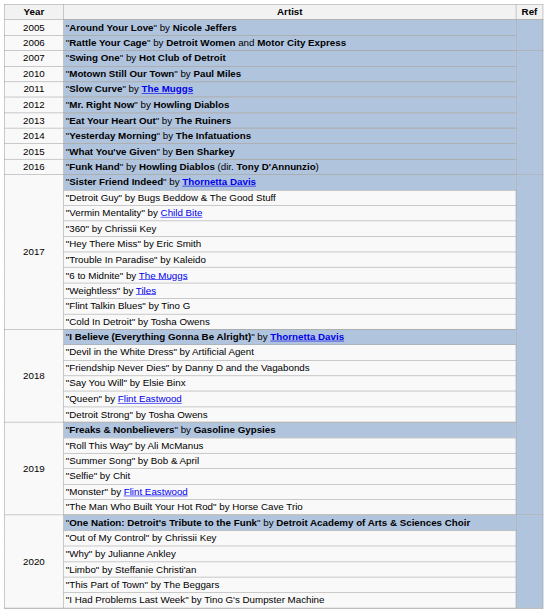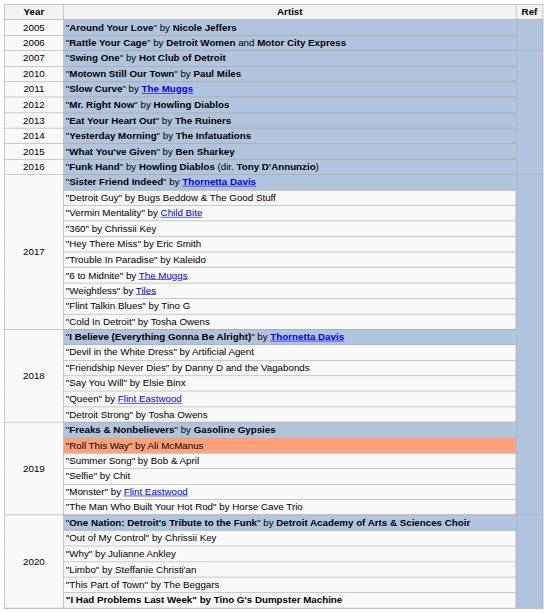(135, 445) no background -> (135, 445) lightsalmon background
(195, 600) normal -> (204, 600) bold
